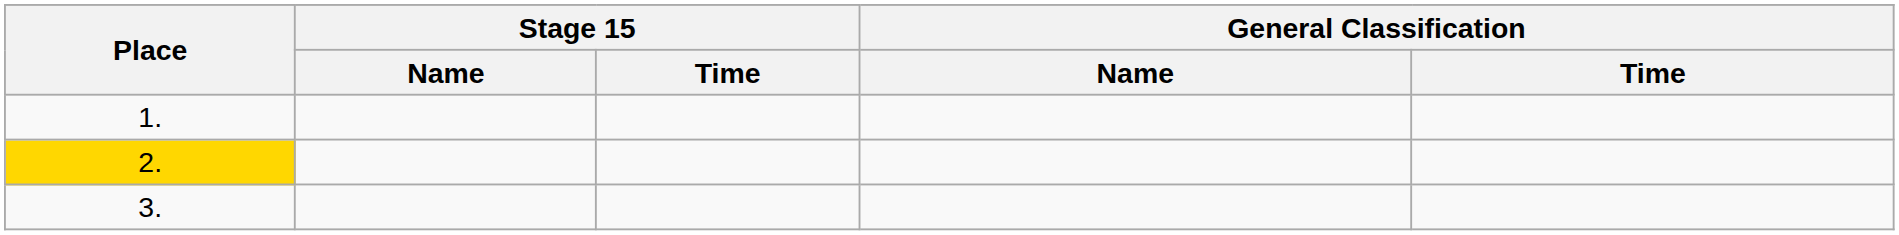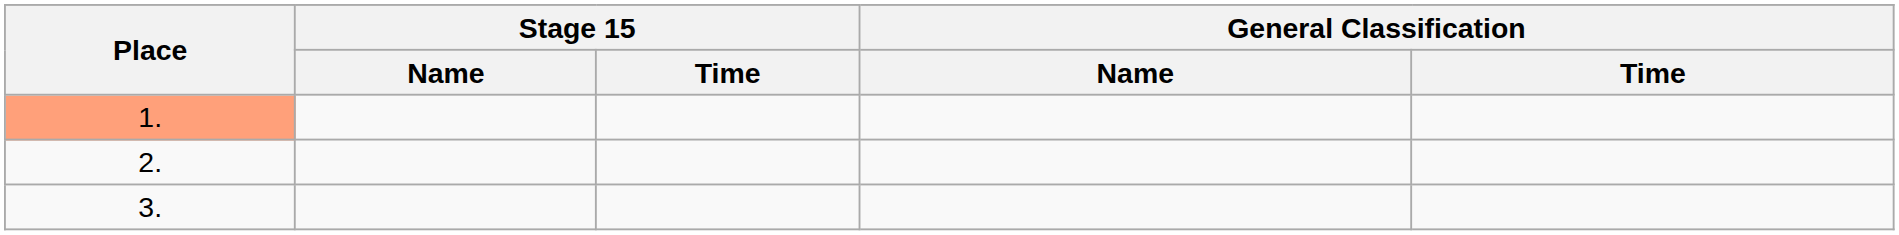(150, 118) no background -> (150, 118) lightsalmon background
(150, 163) gold background -> (150, 163) no background
